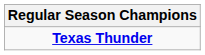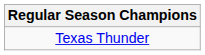(102, 38) bold -> (102, 38) normal
